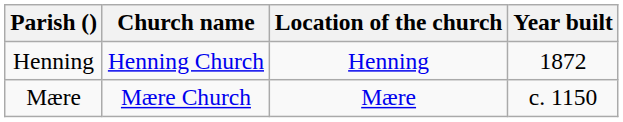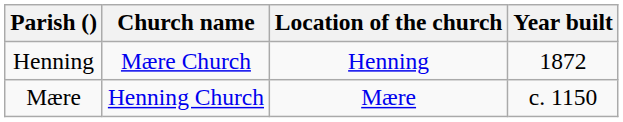(186, 60) Henning Church -> (186, 60) Mære Church
(186, 97) Mære Church -> (186, 97) Henning Church
